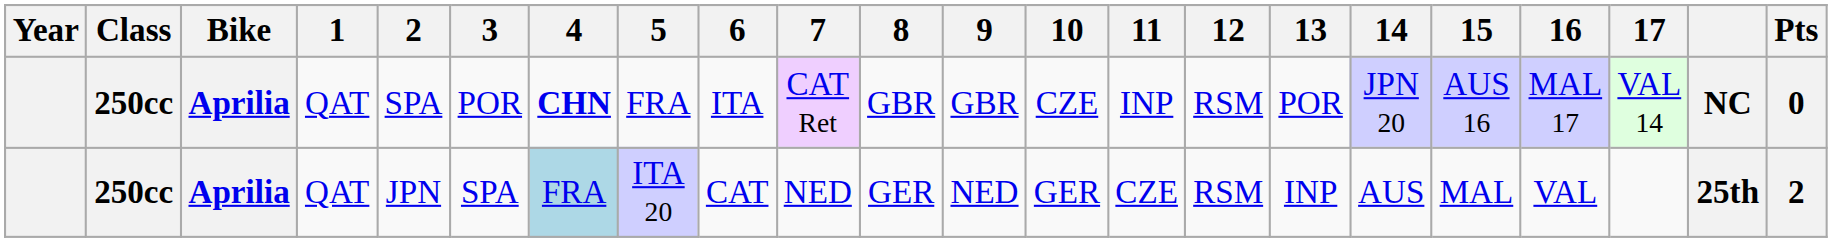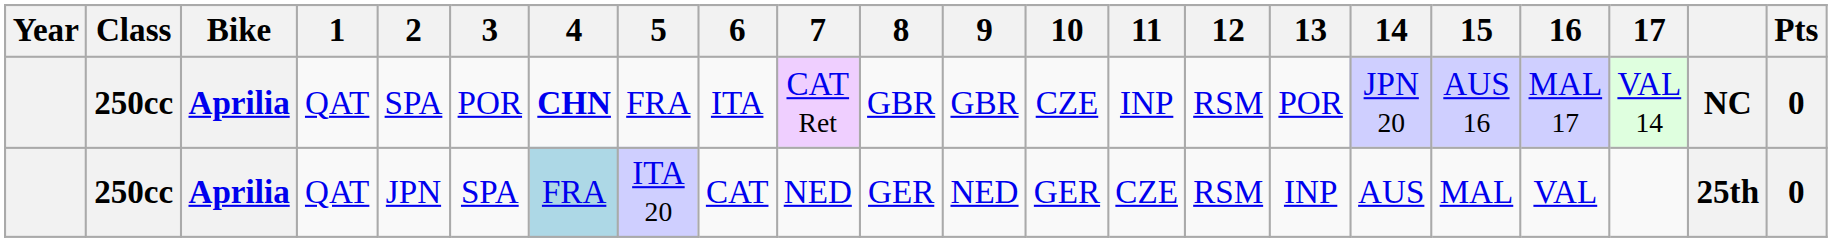(1796, 191) 2 -> (1796, 191) 0
